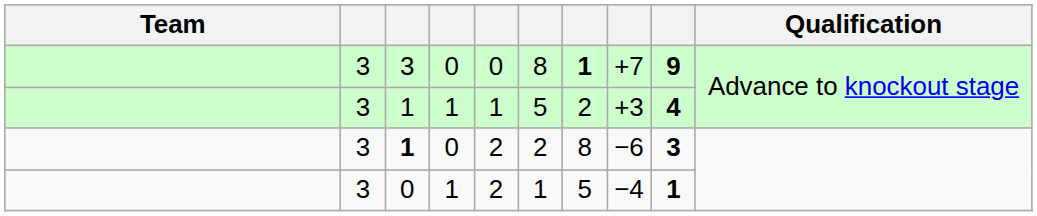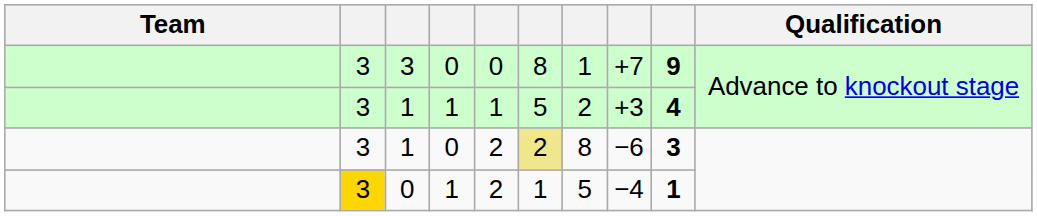(585, 66) bold -> (585, 66) normal
(407, 148) bold -> (407, 148) normal
(540, 148) no background -> (540, 148) khaki background
(363, 189) no background -> (363, 189) gold background
